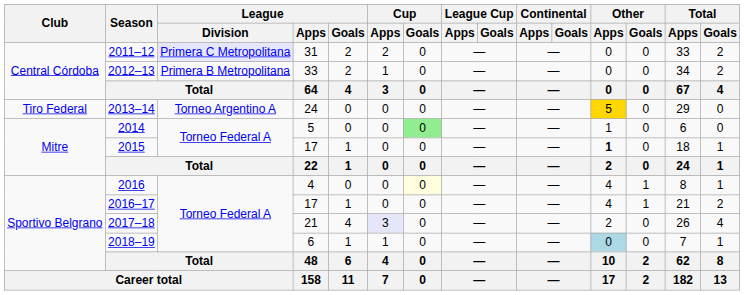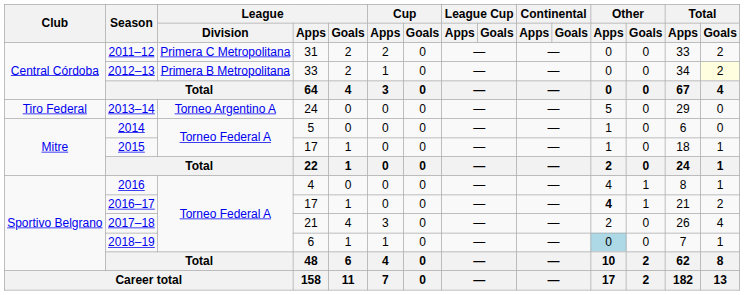(225, 52) lavender background -> (225, 52) no background
(720, 71) no background -> (720, 71) lightyellow background
(609, 109) gold background -> (609, 109) no background
(423, 128) lightgreen background -> (423, 128) no background
(609, 147) bold -> (609, 147) normal
(423, 185) lightyellow background -> (423, 185) no background
(609, 204) normal -> (609, 204) bold
(385, 223) lavender background -> (385, 223) no background
